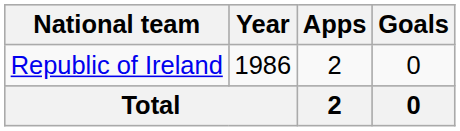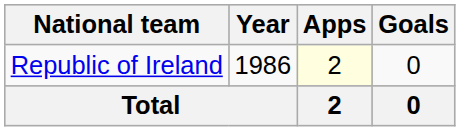(335, 65) no background -> (335, 65) lightyellow background
